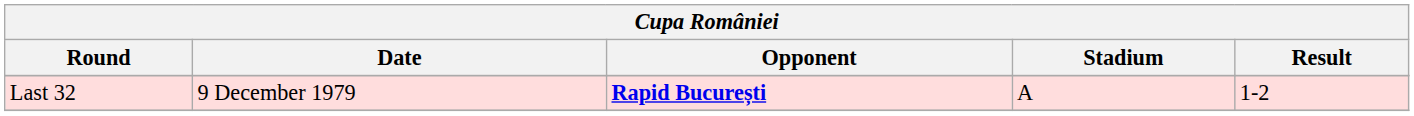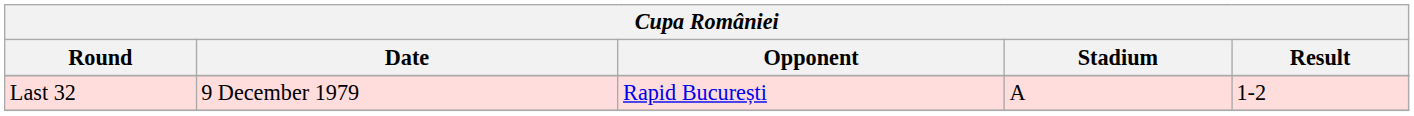(689, 92) bold -> (695, 92) normal
